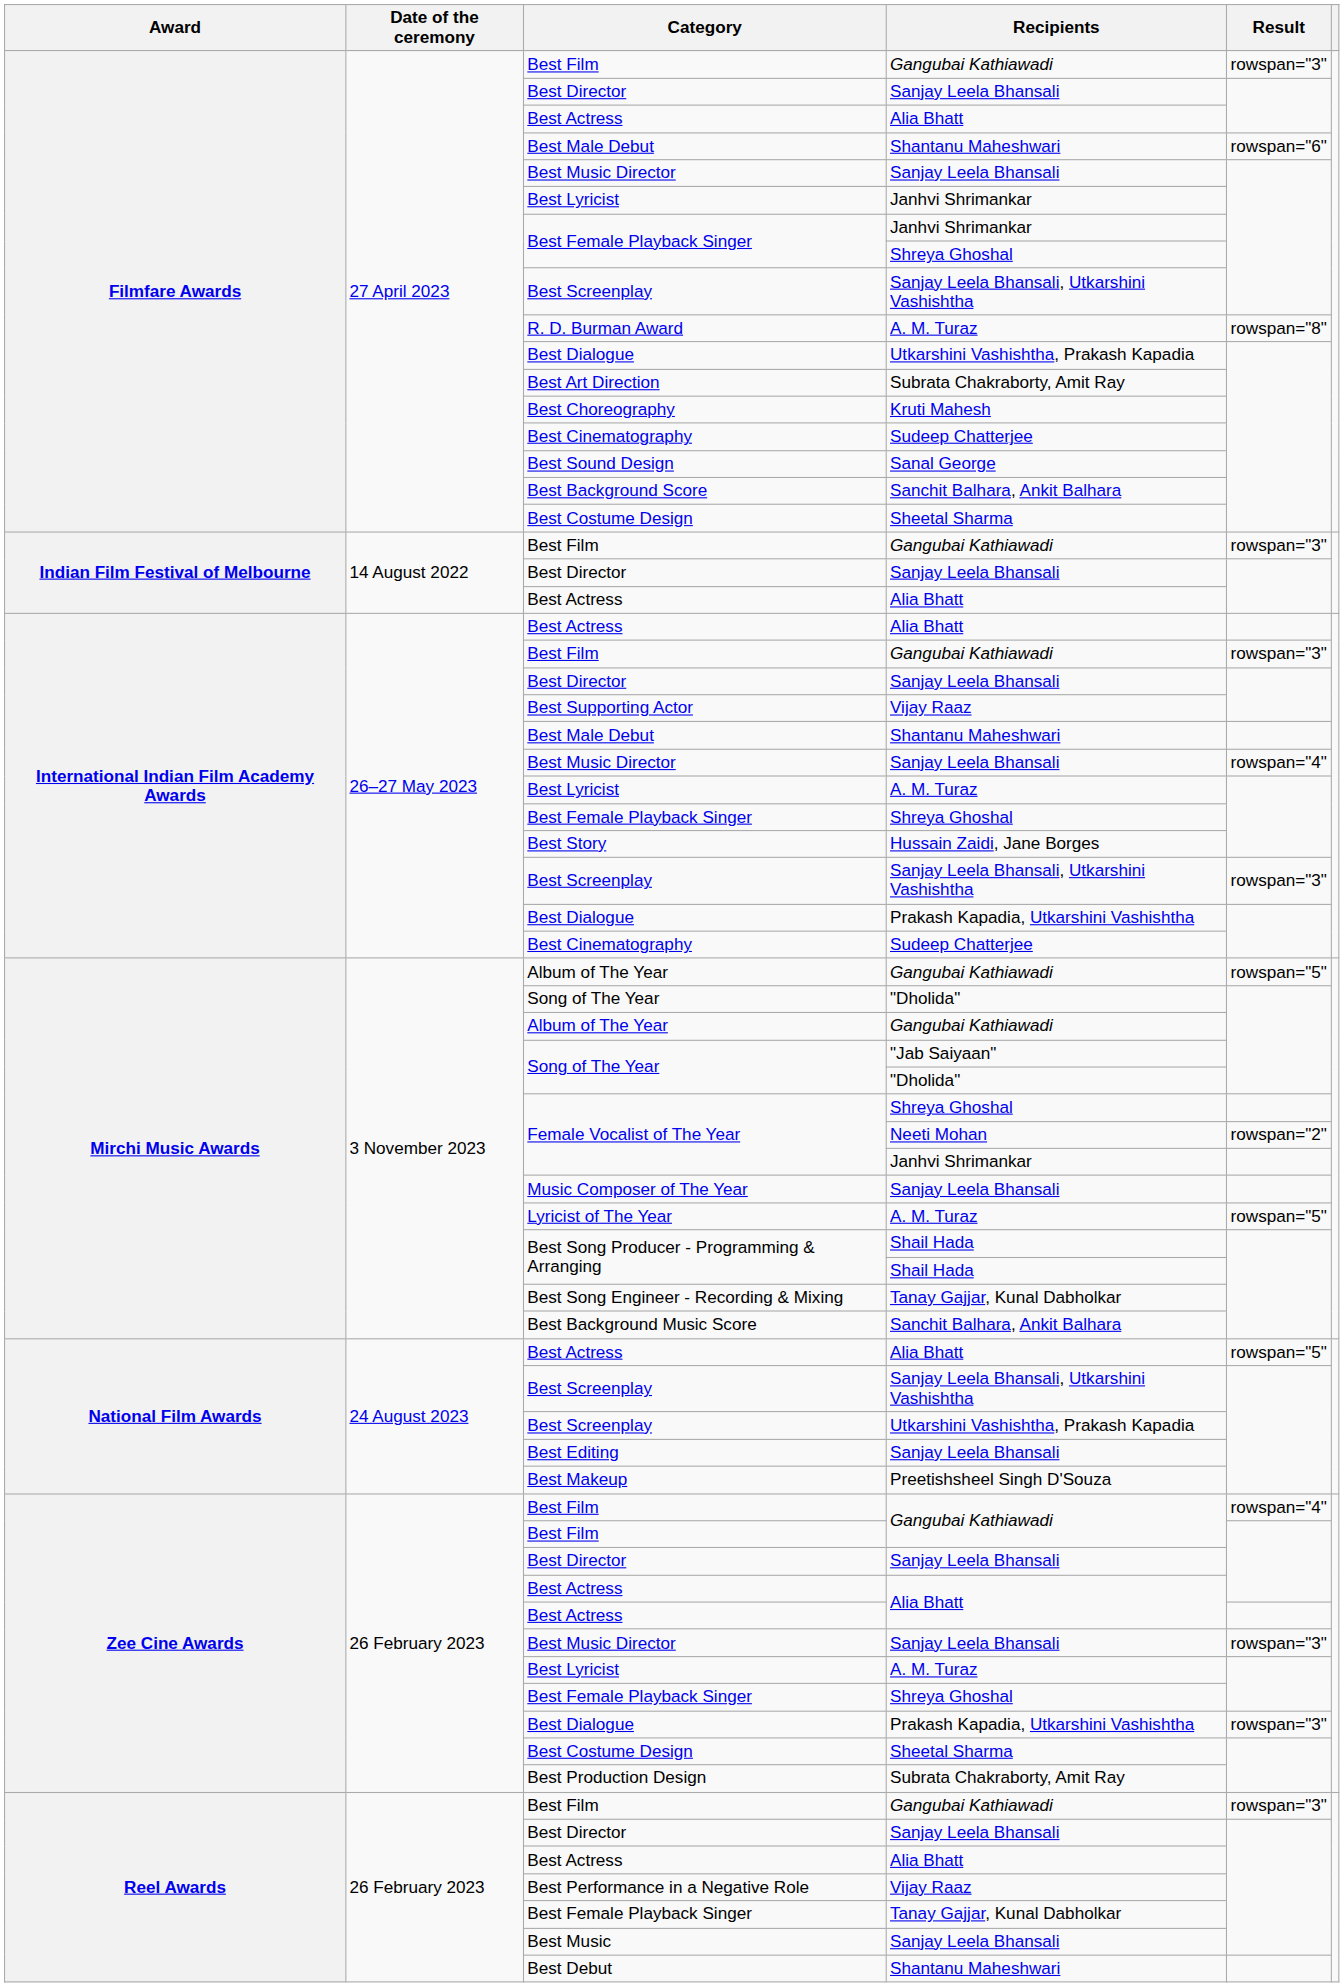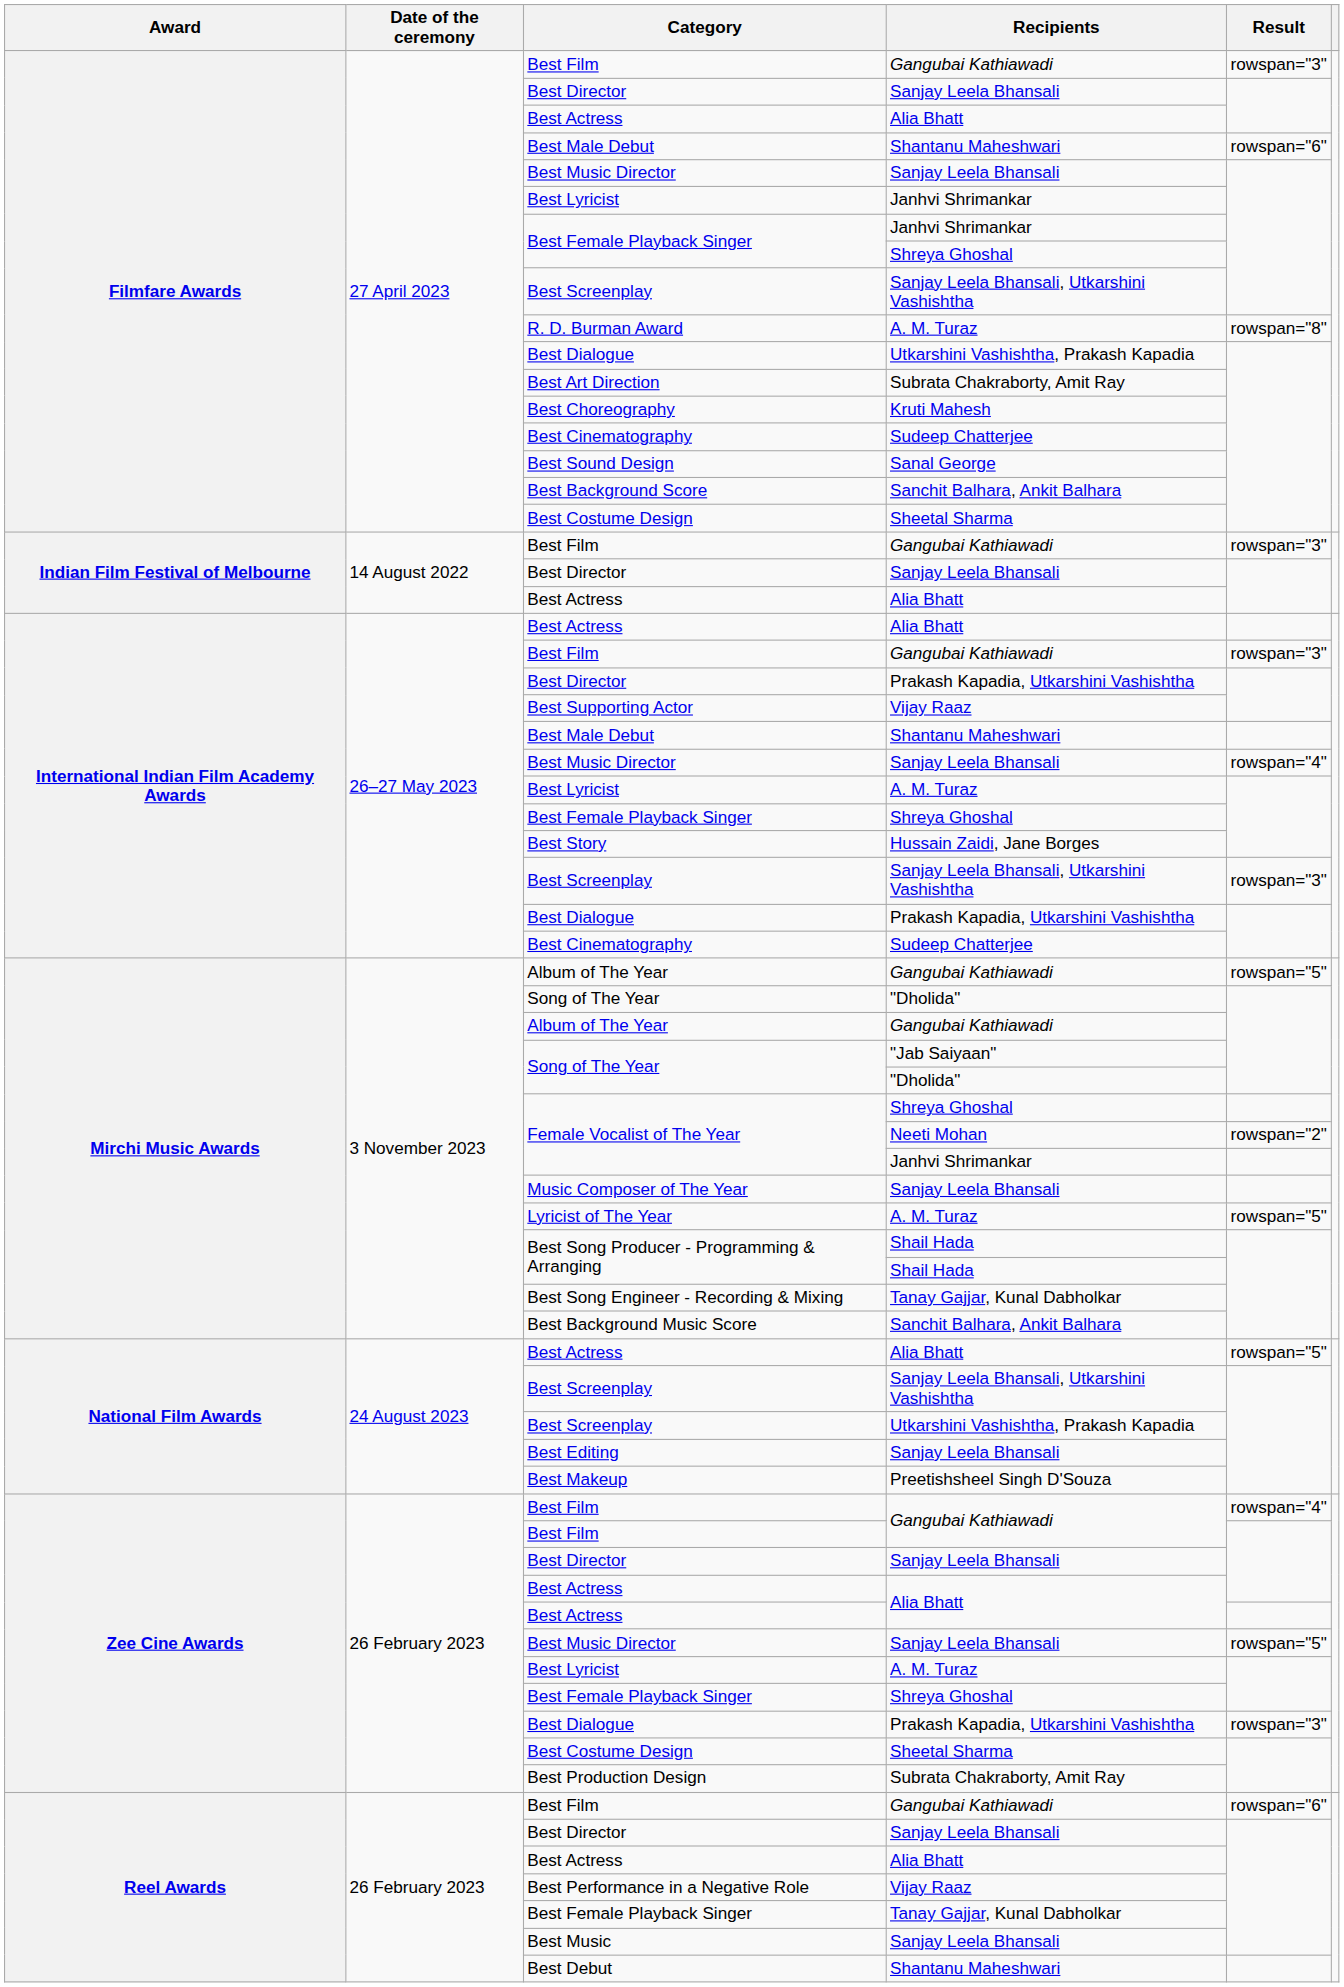(975, 681) Sanjay Leela Bhansali -> (1042, 681) Prakash Kapadia, Utkarshini Vashishtha
(1279, 1642) rowspan="3" -> (1279, 1642) rowspan="5"
(1279, 1805) rowspan="3" -> (1279, 1805) rowspan="6"
